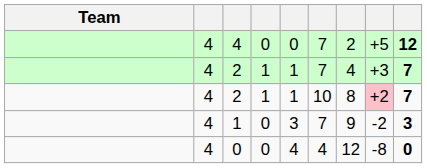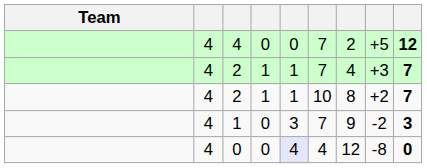(379, 96) pink background -> (379, 96) no background
(294, 149) no background -> (294, 149) lavender background
